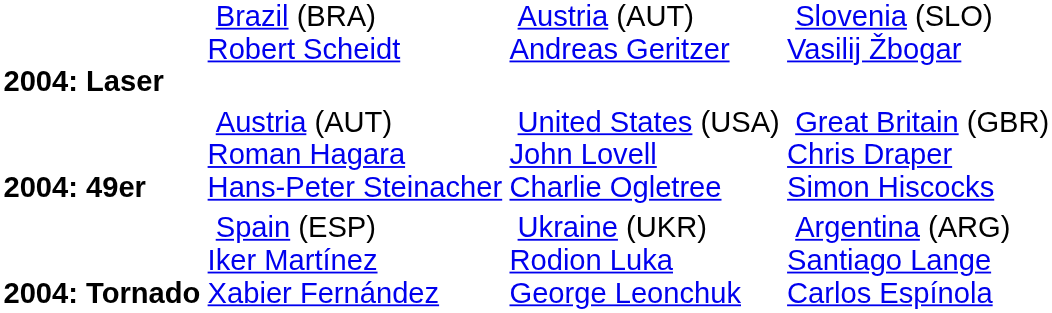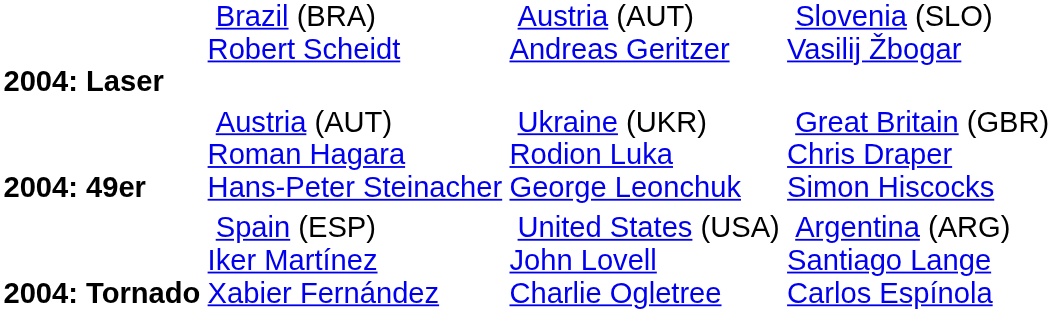(645, 154) United States (USA) John Lovell Charlie Ogletree -> (625, 154) Ukraine (UKR) Rodion Luka George Leonchuk
(625, 260) Ukraine (UKR) Rodion Luka George Leonchuk -> (645, 260) United States (USA) John Lovell Charlie Ogletree
